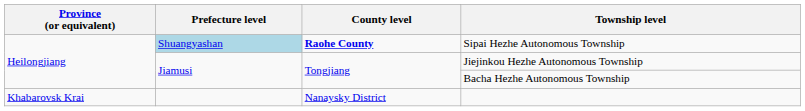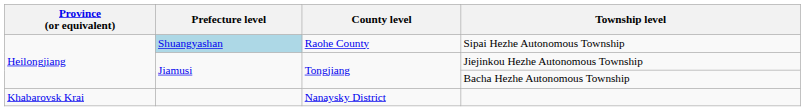(339, 43) bold -> (337, 43) normal
